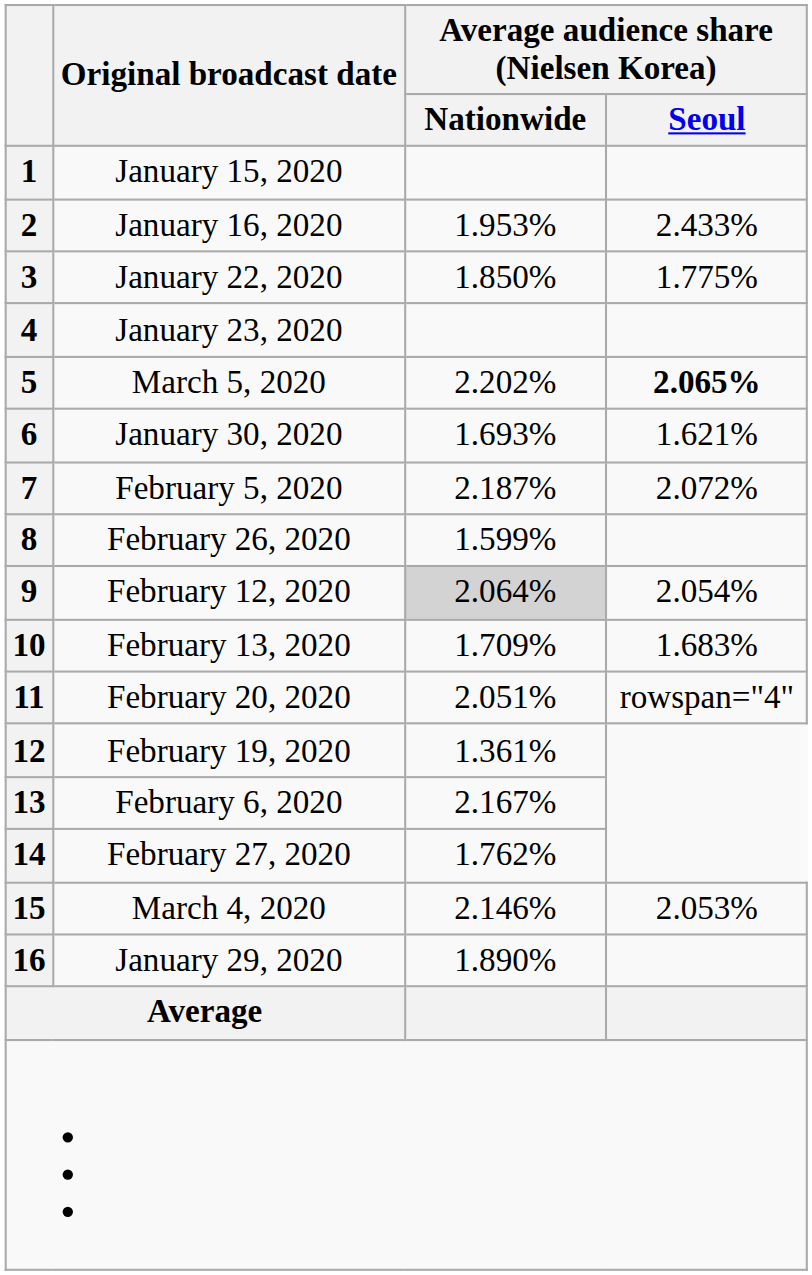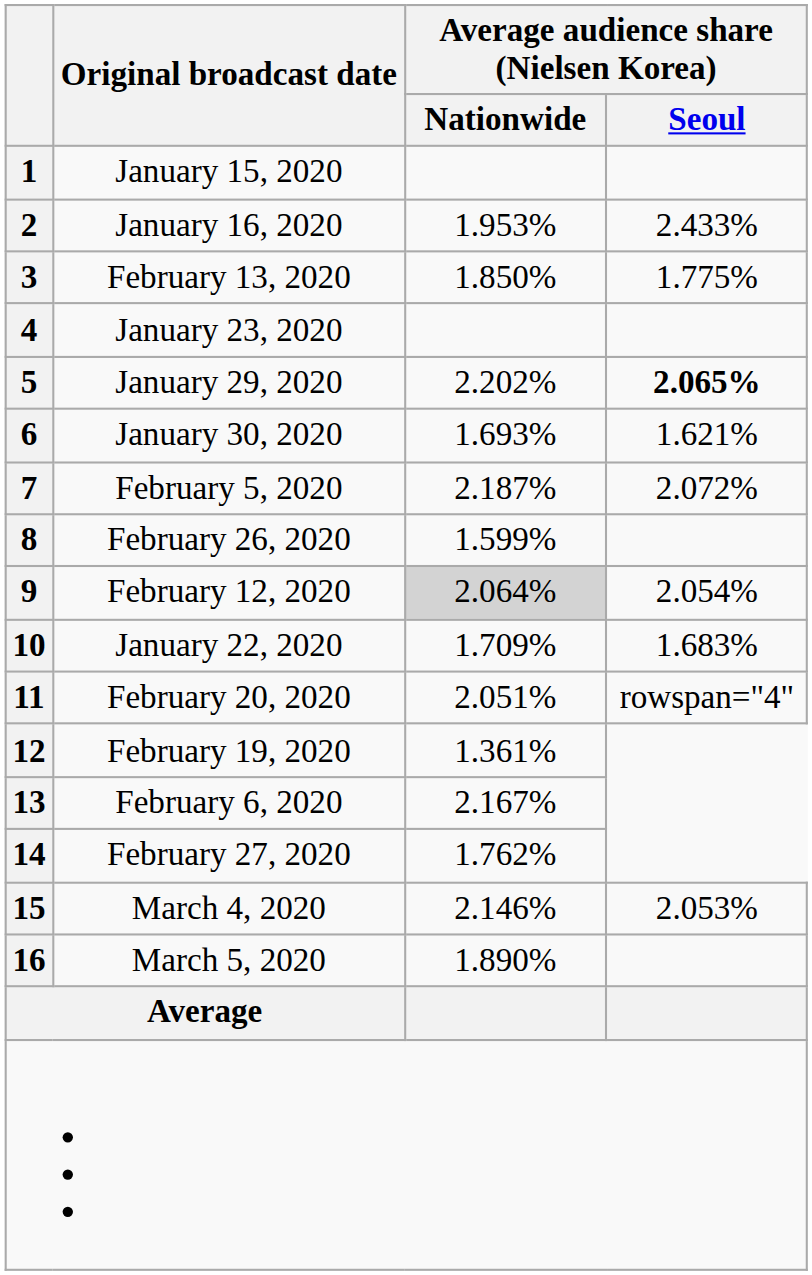(229, 277) January 22, 2020 -> (229, 277) February 13, 2020
(229, 382) March 5, 2020 -> (229, 382) January 29, 2020
(229, 644) February 13, 2020 -> (229, 644) January 22, 2020
(229, 959) January 29, 2020 -> (229, 959) March 5, 2020
